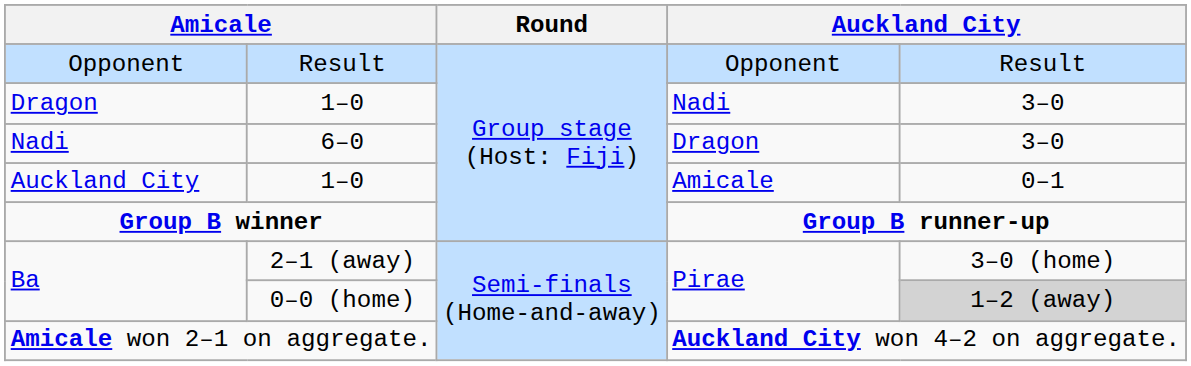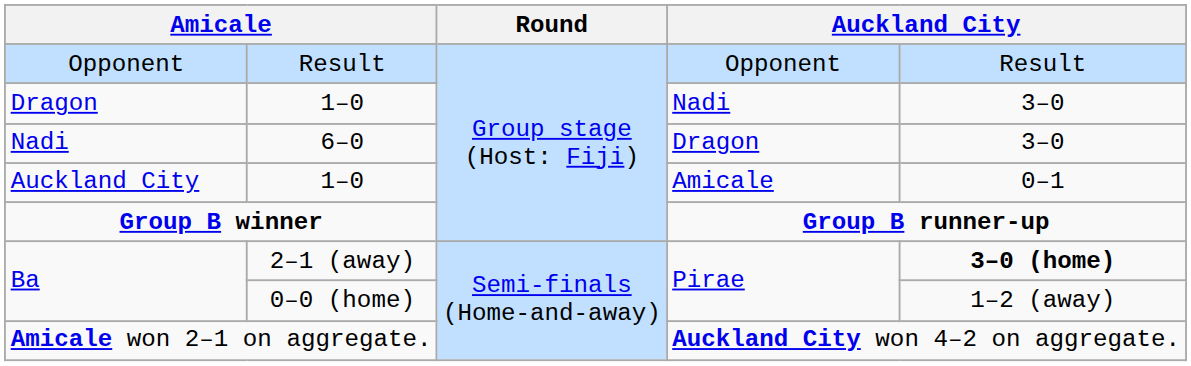(1043, 261) normal -> (1043, 261) bold
(1043, 300) lightgrey background -> (1043, 300) no background
